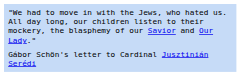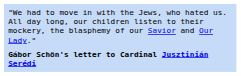(108, 59) normal -> (108, 59) bold
